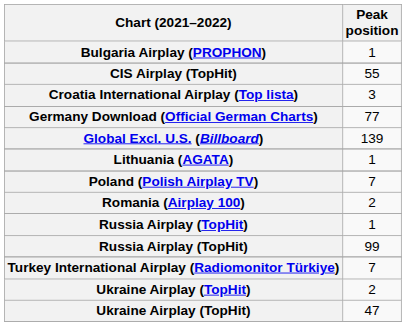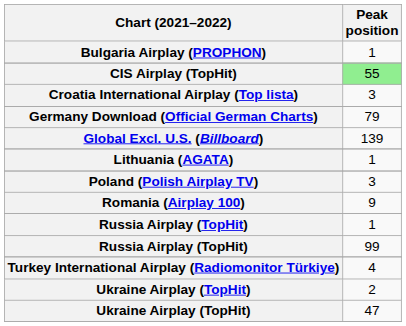(372, 73) no background -> (372, 73) lightgreen background
(372, 116) 77 -> (372, 116) 79
(372, 181) 7 -> (372, 181) 3
(372, 203) 2 -> (372, 203) 9
(372, 267) 7 -> (372, 267) 4
